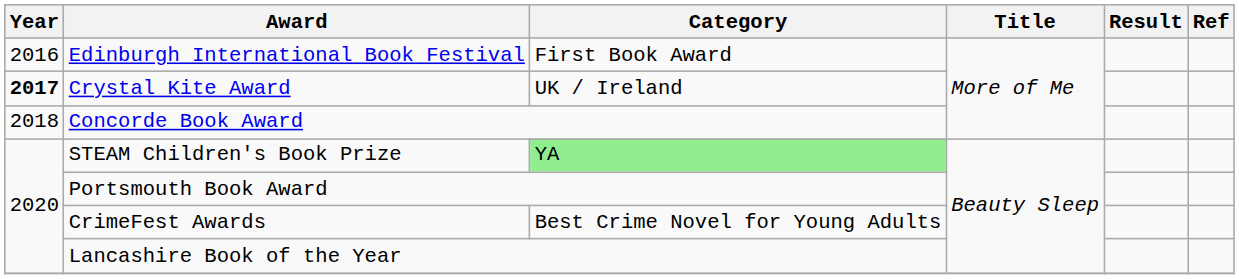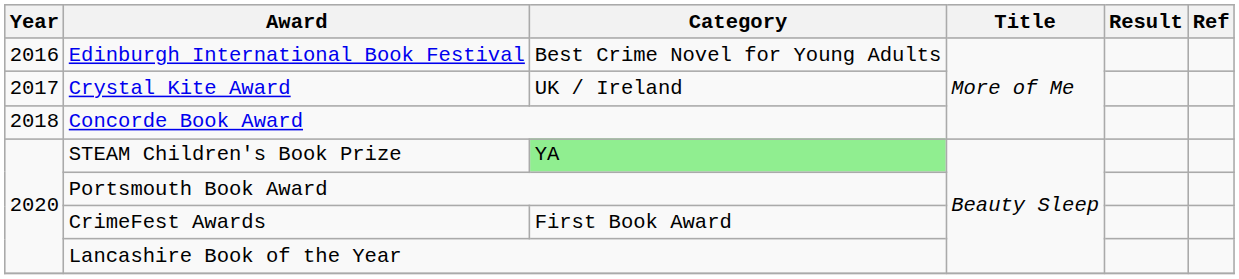(633, 55) First Book Award -> (738, 55) Best Crime Novel for Young Adults
(34, 88) bold -> (34, 88) normal
(738, 222) Best Crime Novel for Young Adults -> (633, 222) First Book Award
